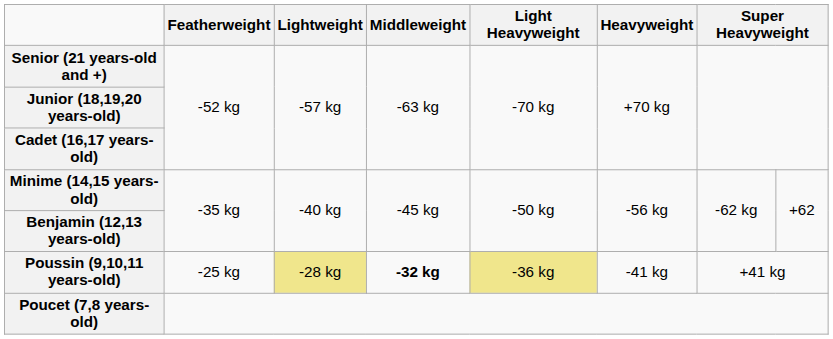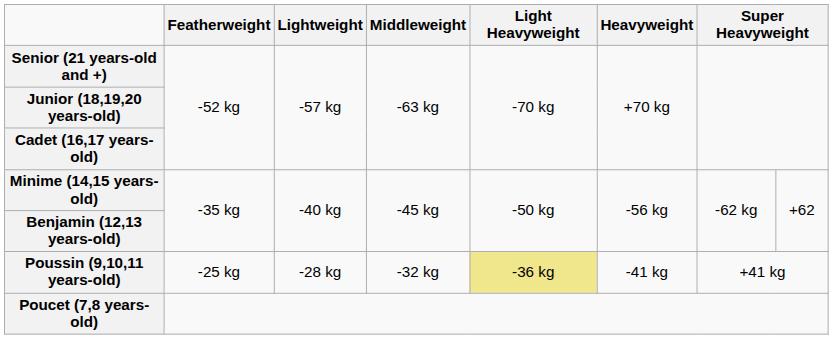(320, 272) khaki background -> (320, 272) no background
(418, 272) bold -> (418, 272) normal
